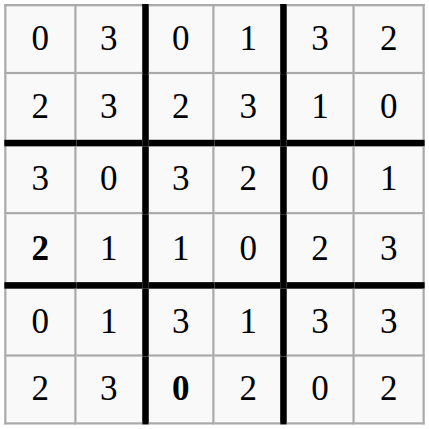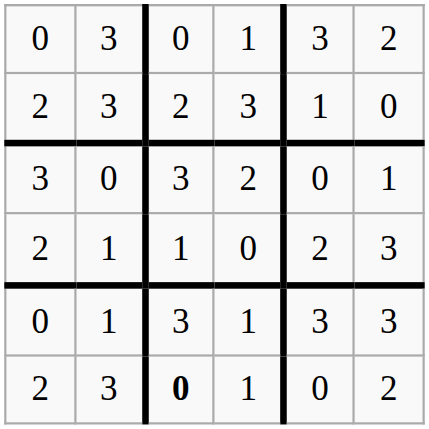(40, 247) bold -> (40, 247) normal
(248, 388) 2 -> (248, 388) 1
